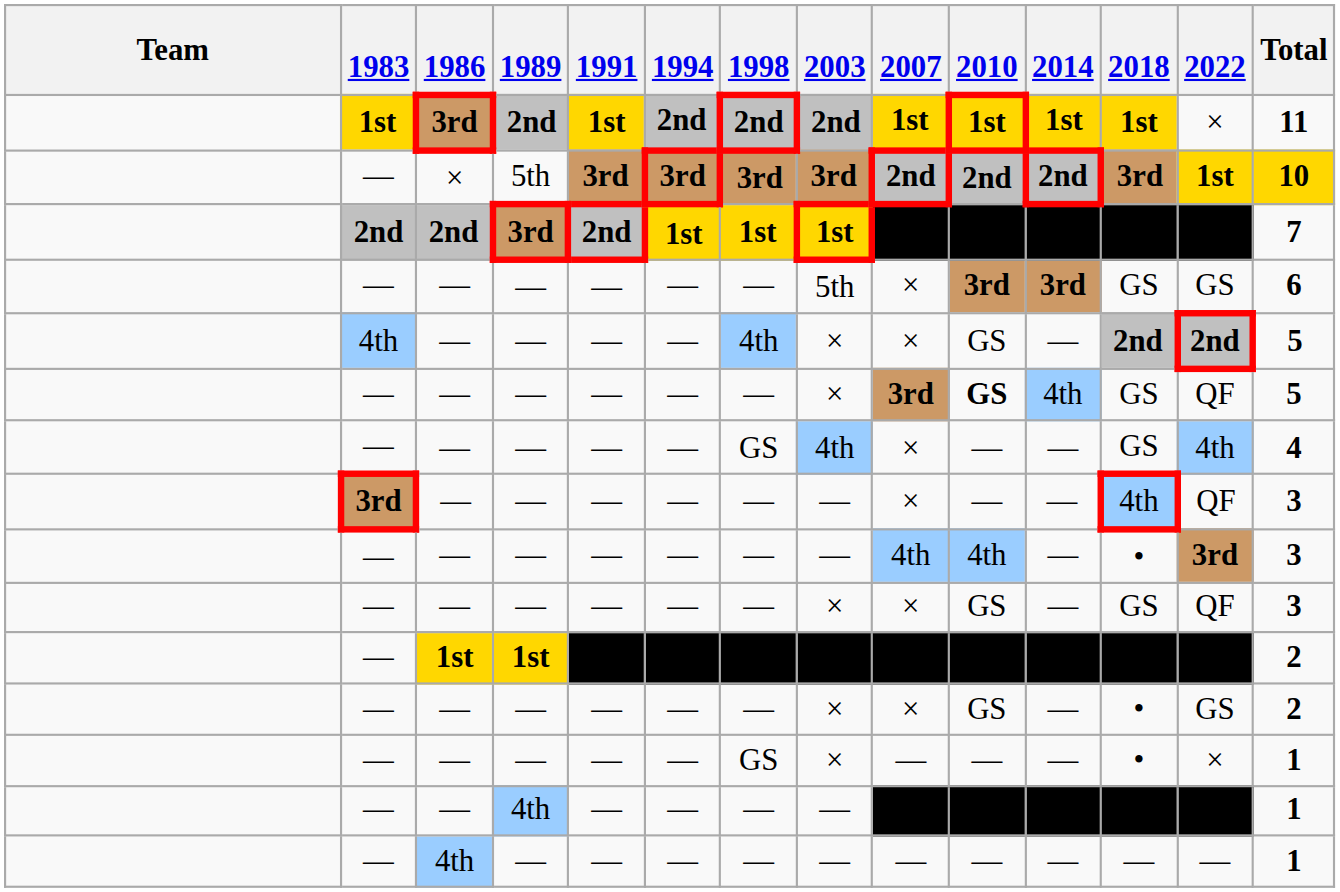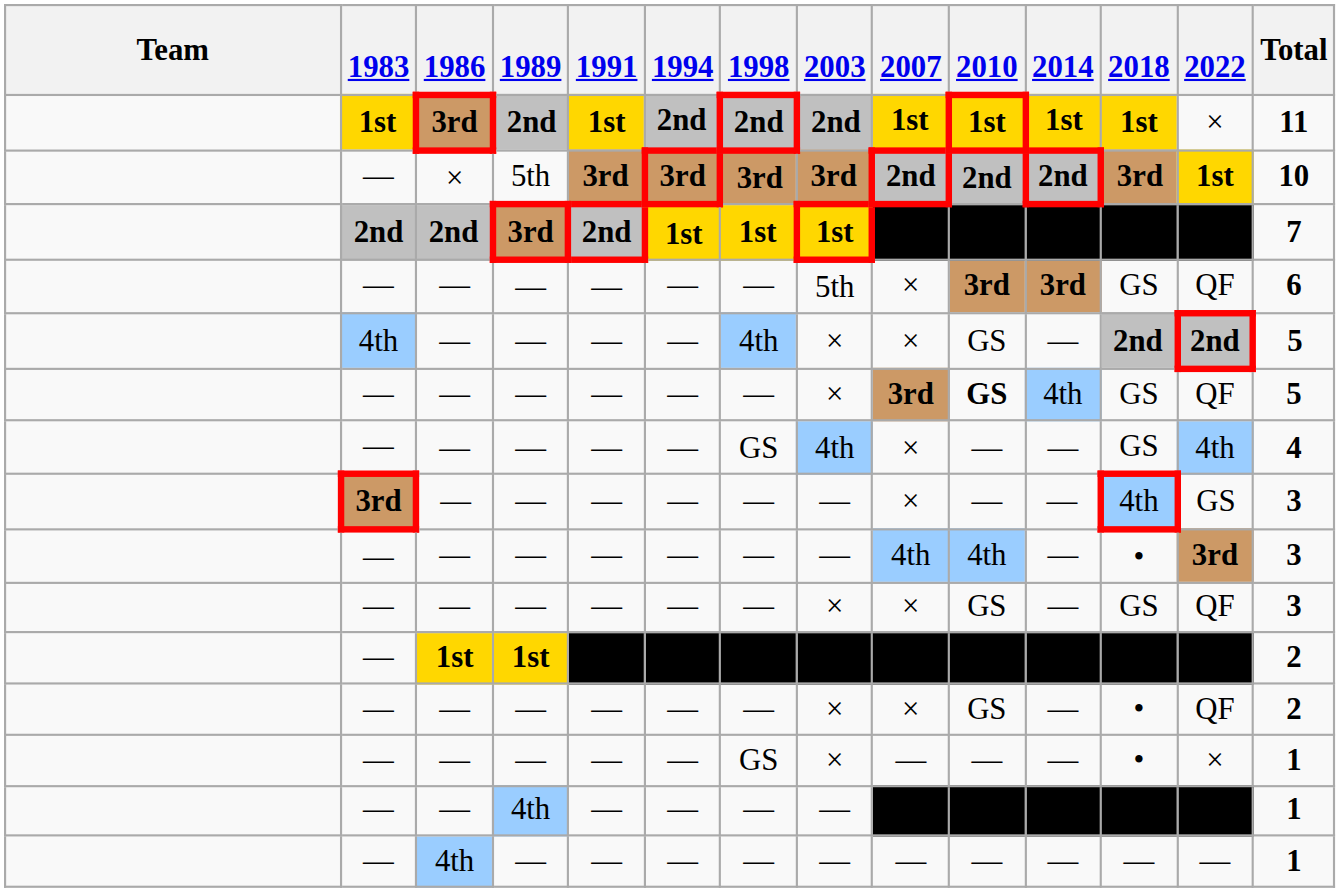(1294, 176) gold background -> (1294, 176) no background
(1215, 284) GS -> (1215, 284) QF
(1216, 501) QF -> (1216, 501) GS
(1215, 708) GS -> (1215, 708) QF
